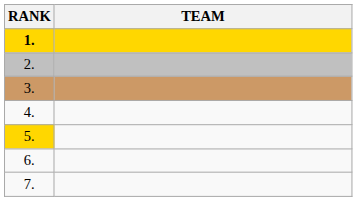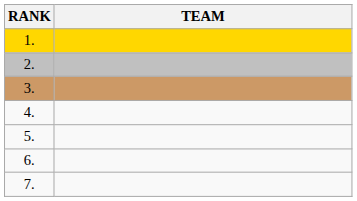(29, 40) bold -> (29, 40) normal
(29, 136) gold background -> (29, 136) no background
